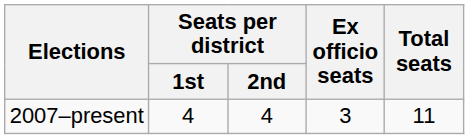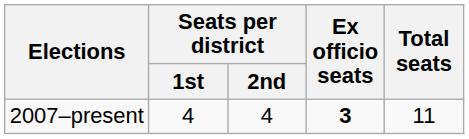(345, 116) normal -> (345, 116) bold
